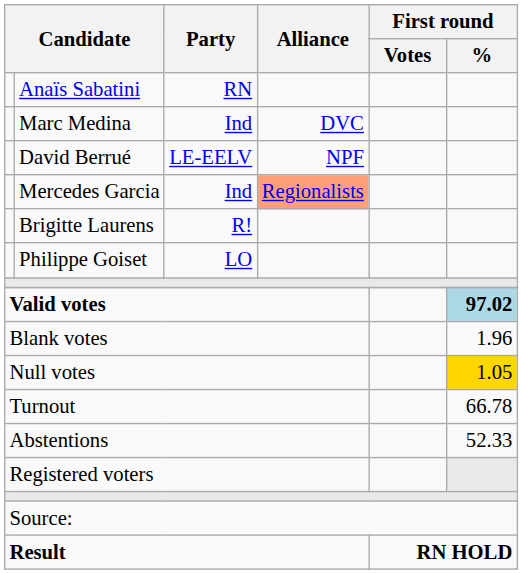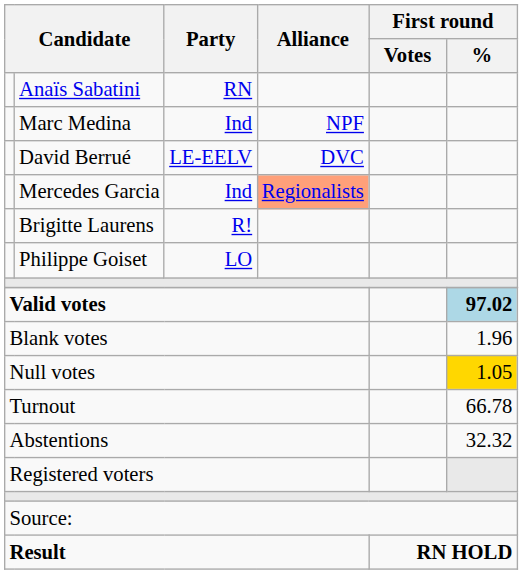(342, 123) DVC -> (345, 123) NPF
(345, 158) NPF -> (342, 158) DVC
(489, 440) 52.33 -> (489, 440) 32.32
